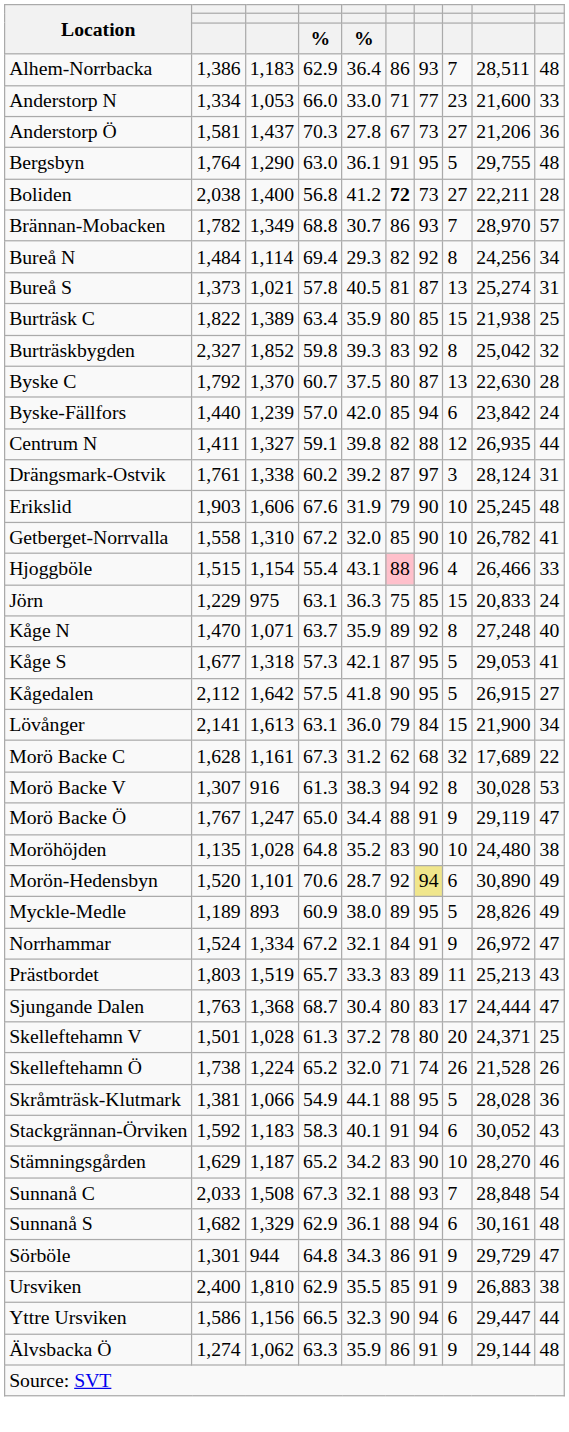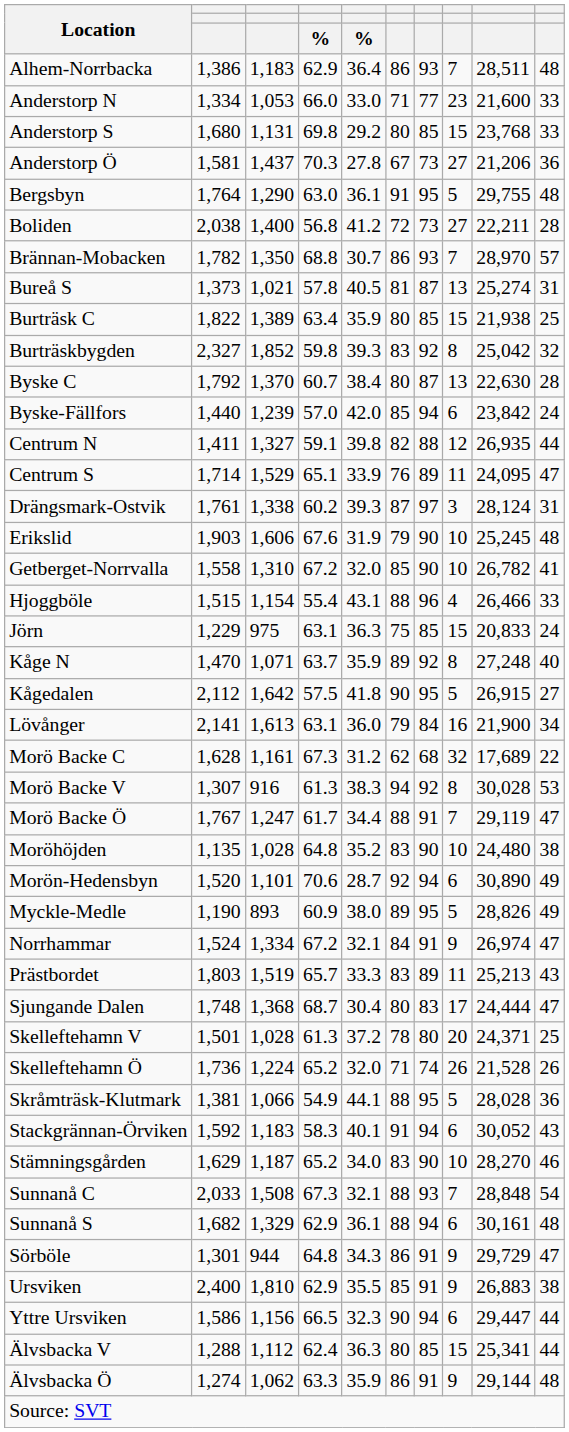+ row: (61, 131)
(400, 194) bold -> (400, 225) normal
(272, 225) 1,349 -> (272, 256) 1,350
- row: (42, 256)
(364, 381) 37.5 -> (364, 381) 38.4
+ row: (52, 475)
(364, 475) 39.2 -> (364, 506) 39.3
(400, 568) pink background -> (400, 600) no background
- row: (38, 662)
(457, 724) 15 -> (457, 724) 16
(320, 818) 65.0 -> (320, 818) 61.7
(453, 818) 9 -> (453, 818) 7
(429, 880) khaki background -> (429, 880) no background
(219, 912) 1,189 -> (219, 912) 1,190
(503, 943) 26,972 -> (503, 943) 26,974
(219, 1005) 1,763 -> (219, 1005) 1,748
(219, 1068) 1,738 -> (219, 1068) 1,736
(364, 1161) 34.2 -> (364, 1161) 34.0
+ row: (60, 1349)
